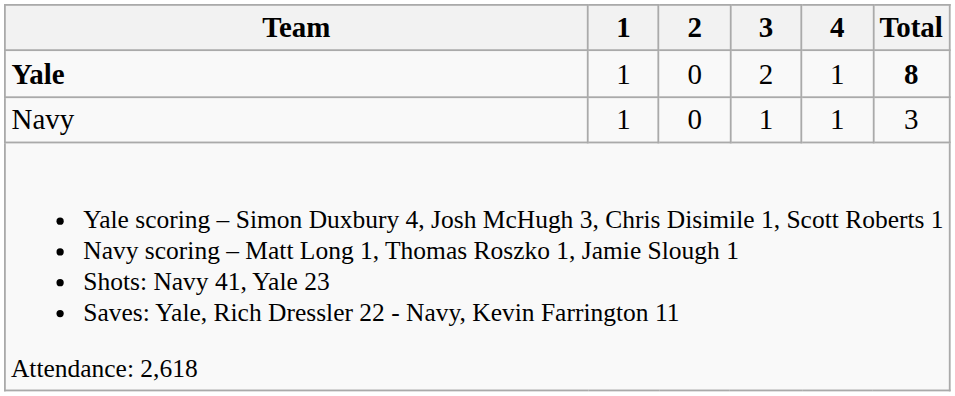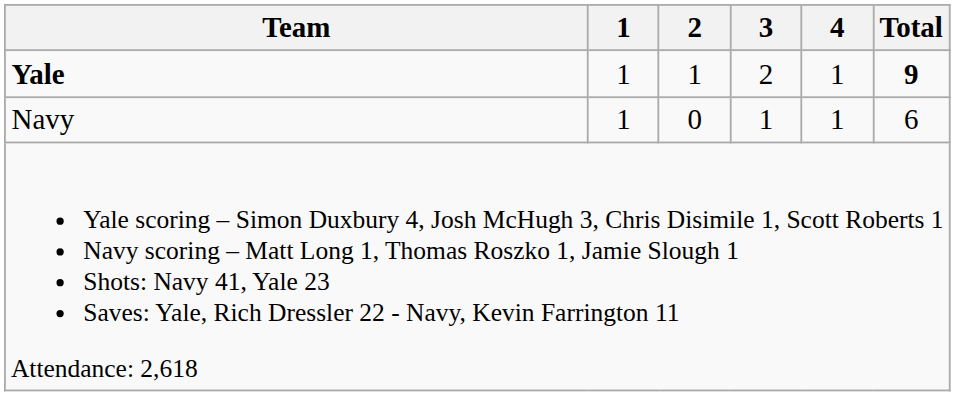(695, 73) 0 -> (695, 73) 1
(911, 73) 8 -> (911, 73) 9
(911, 119) 3 -> (911, 119) 6
